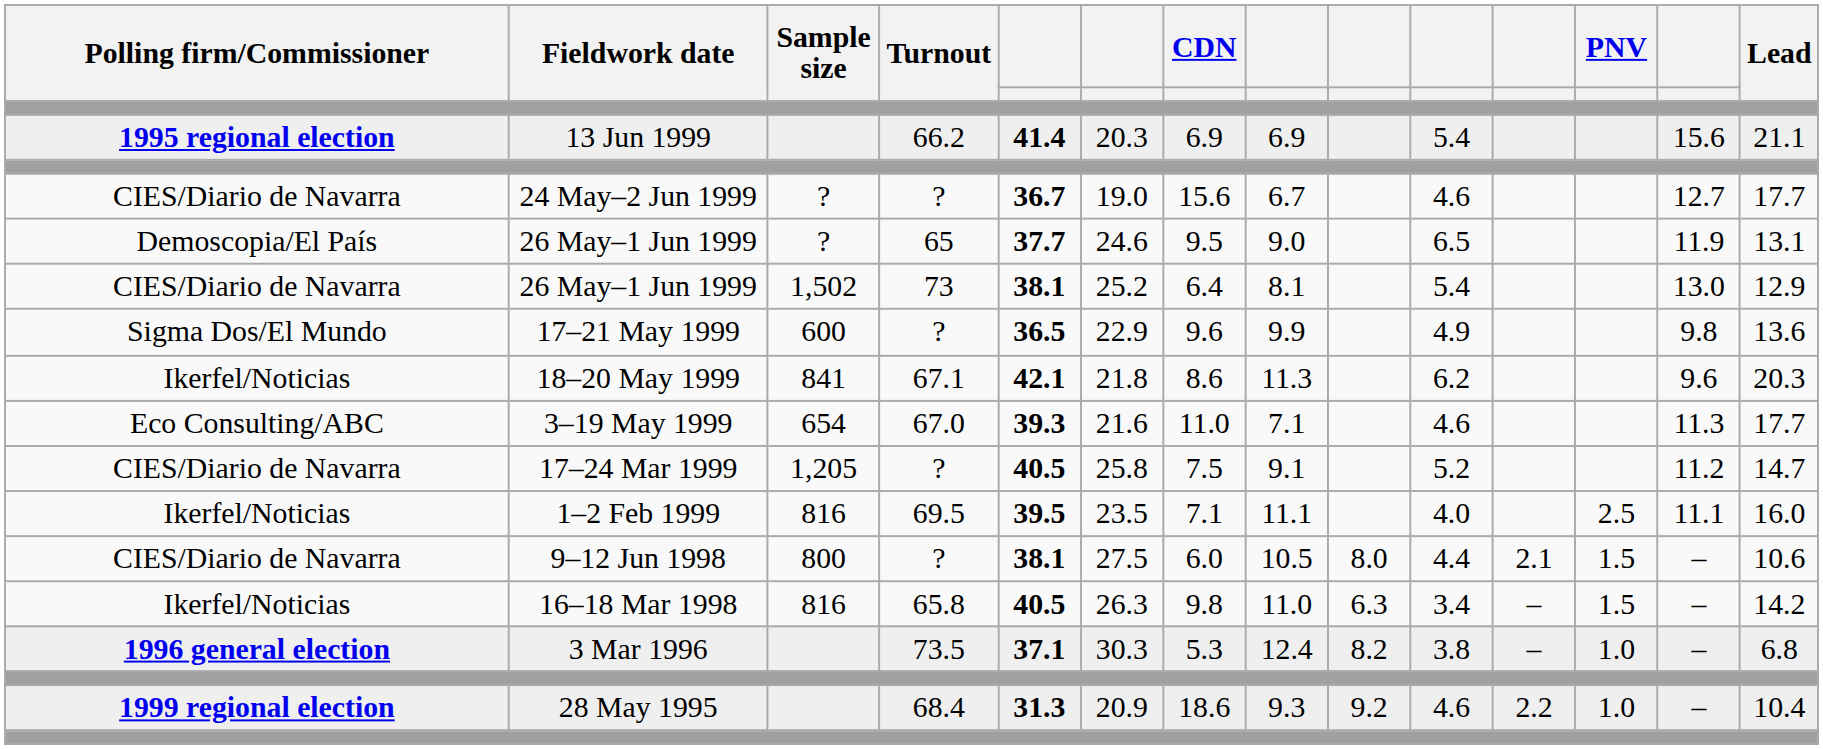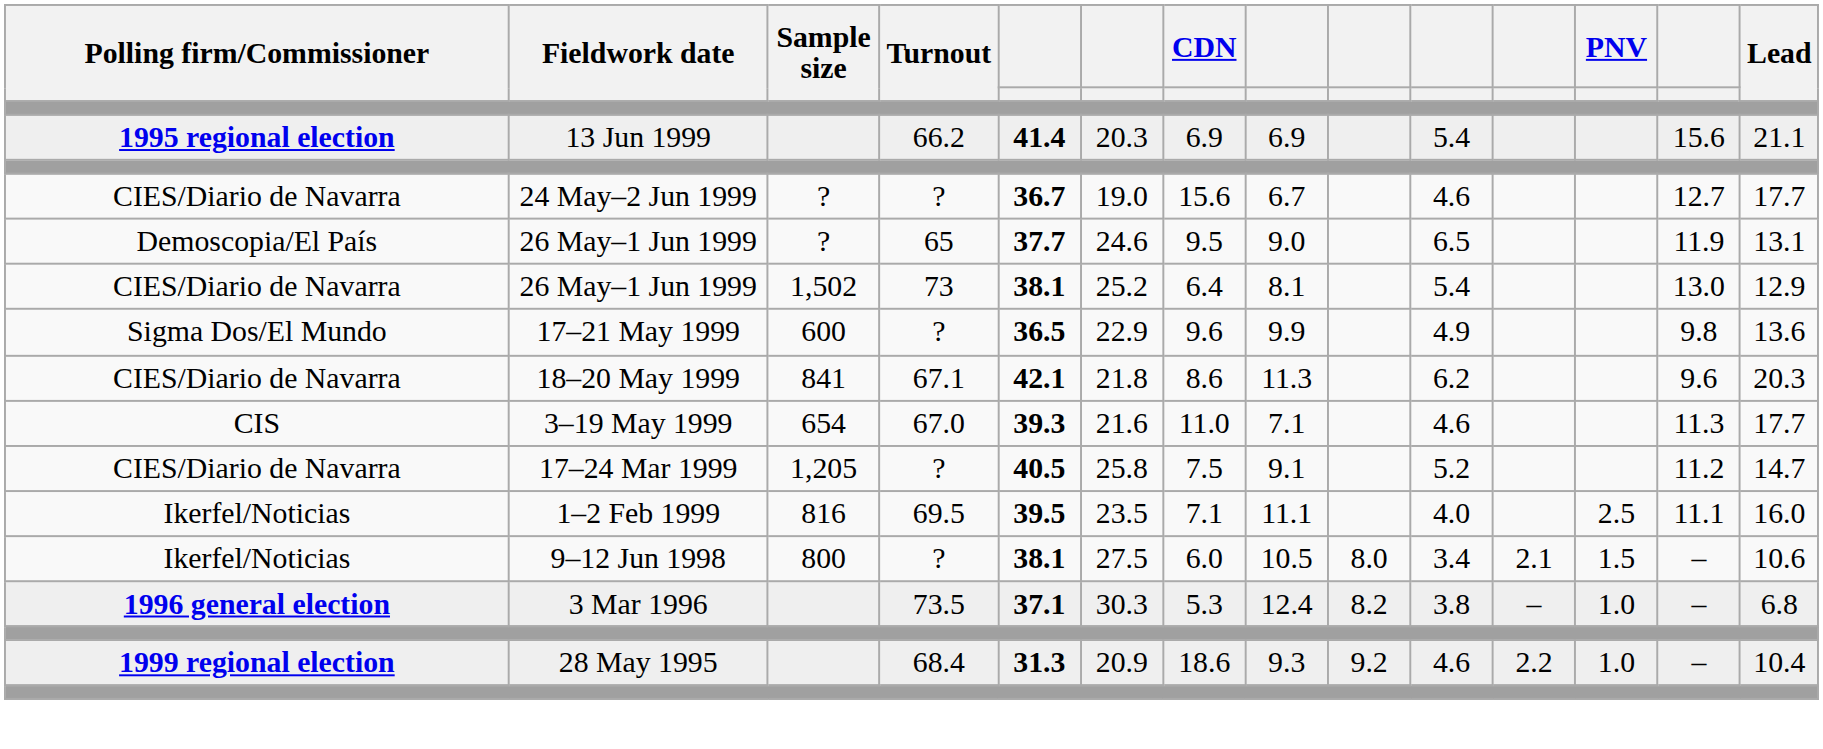(257, 377) Ikerfel/Noticias -> (257, 377) CIES/Diario de Navarra
(257, 422) Eco Consulting/ABC -> (257, 422) CIS
(257, 557) CIES/Diario de Navarra -> (257, 557) Ikerfel/Noticias
(1452, 557) 4.4 -> (1452, 557) 3.4
- row: (638, 603)
